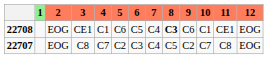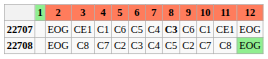(20, 29) 22708 -> (20, 29) 22707
(20, 45) 22707 -> (20, 45) 22708
(250, 45) no background -> (250, 45) lightgreen background
